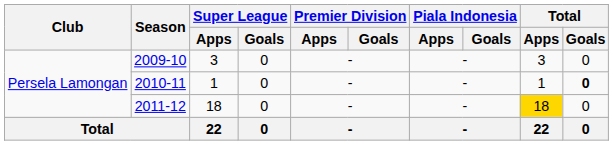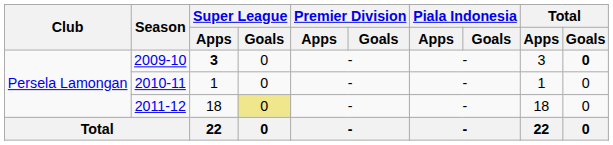(214, 61) normal -> (214, 61) bold
(586, 61) normal -> (586, 61) bold
(586, 84) bold -> (586, 84) normal
(264, 106) no background -> (264, 106) khaki background
(541, 106) gold background -> (541, 106) no background
